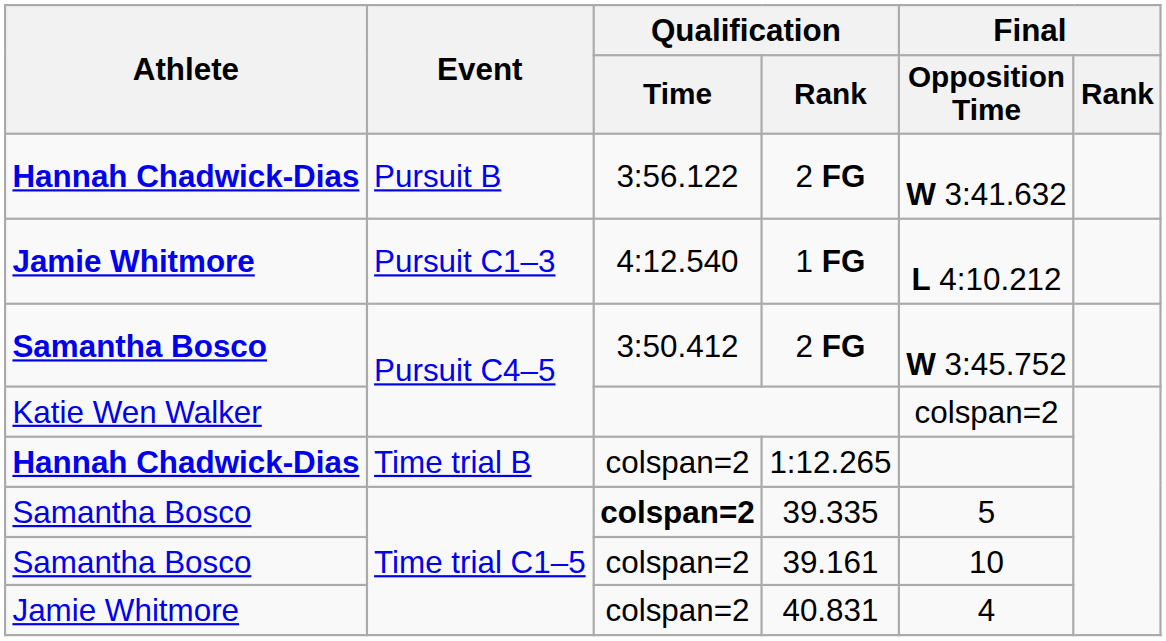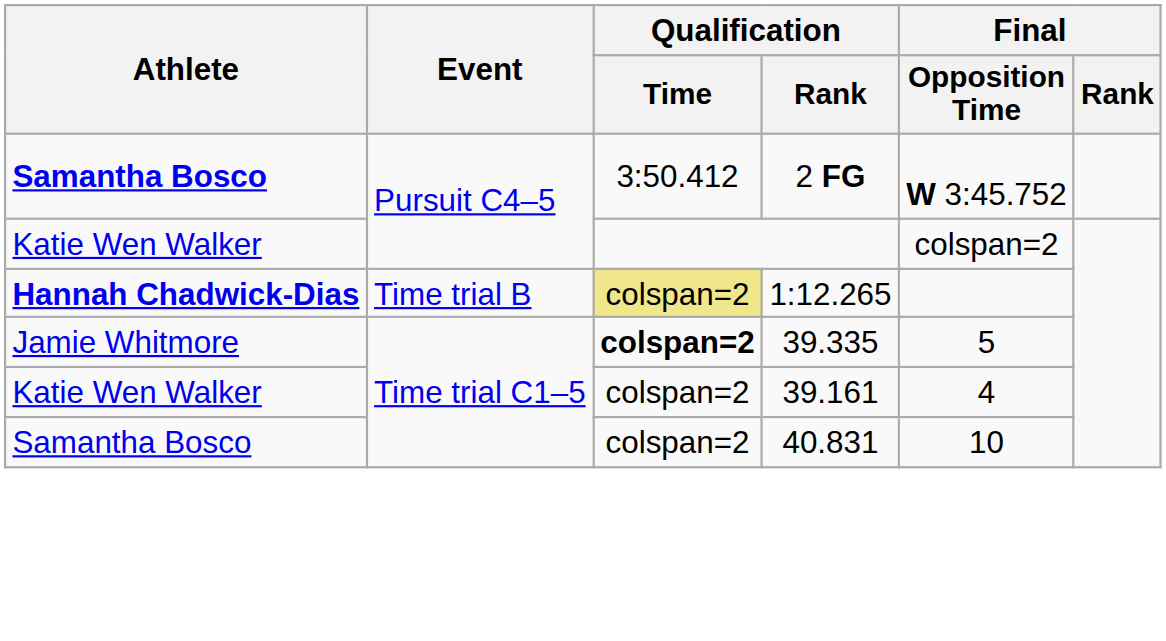- row: (438, 177)
- row: (465, 261)
(678, 462) no background -> (678, 293) khaki background
(132, 512) Samantha Bosco -> (126, 343) Jamie Whitmore
(132, 562) Samantha Bosco -> (137, 393) Katie Wen Walker
(986, 562) 10 -> (986, 393) 4
(126, 611) Jamie Whitmore -> (132, 442) Samantha Bosco
(986, 611) 4 -> (986, 442) 10
